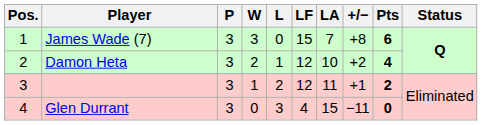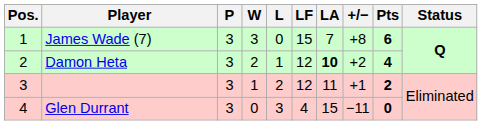(330, 62) normal -> (330, 62) bold
